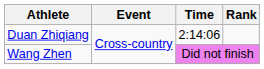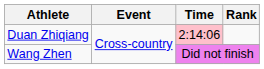(199, 35) no background -> (199, 35) pink background
